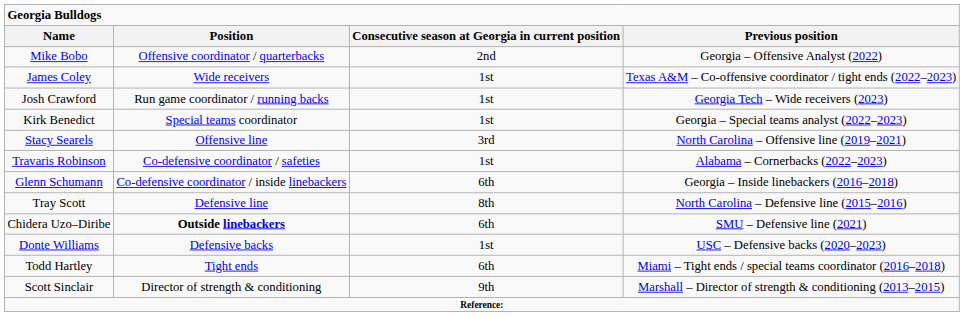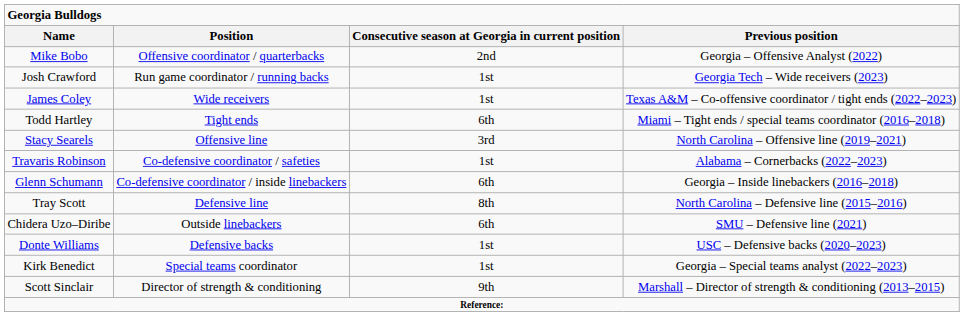rows swapped: (59, 98) <-> (59, 78)
rows swapped: (59, 266) <-> (59, 119)
(231, 224) bold -> (231, 224) normal
